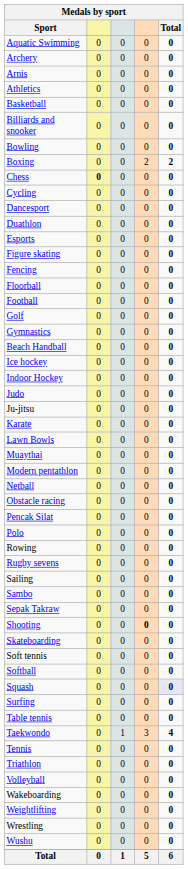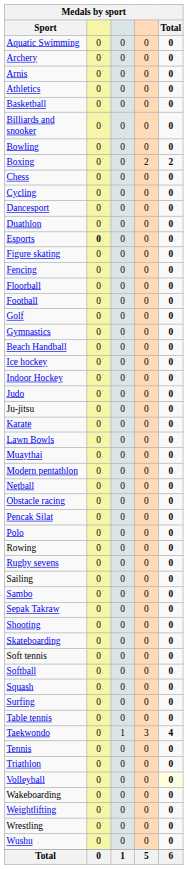(99, 178) bold -> (99, 178) normal
(99, 239) normal -> (99, 239) bold
(146, 625) bold -> (146, 625) normal
(171, 687) lavender background -> (171, 687) no background
(171, 780) no background -> (171, 780) lightyellow background
